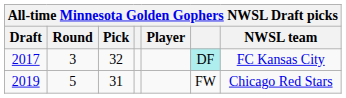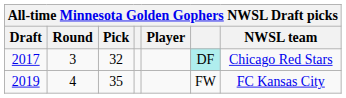(281, 59) FC Kansas City -> (281, 59) Chicago Red Stars
(73, 81) 5 -> (73, 81) 4
(116, 81) 31 -> (116, 81) 35
(281, 81) Chicago Red Stars -> (281, 81) FC Kansas City
